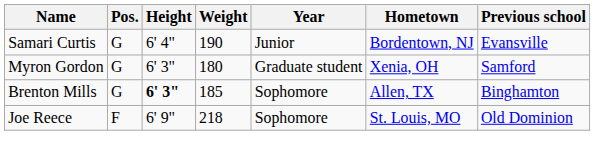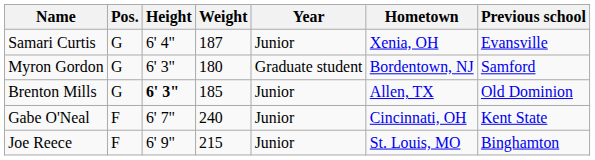(211, 42) 190 -> (211, 42) 187
(422, 42) Bordentown, NJ -> (404, 42) Xenia, OH
(404, 67) Xenia, OH -> (422, 67) Bordentown, NJ
(291, 92) Sophomore -> (275, 92) Junior
(520, 92) Binghamton -> (527, 92) Old Dominion
+ row: (49, 117)
(211, 117) 218 -> (211, 142) 215
(291, 117) Sophomore -> (275, 142) Junior
(527, 117) Old Dominion -> (520, 142) Binghamton
